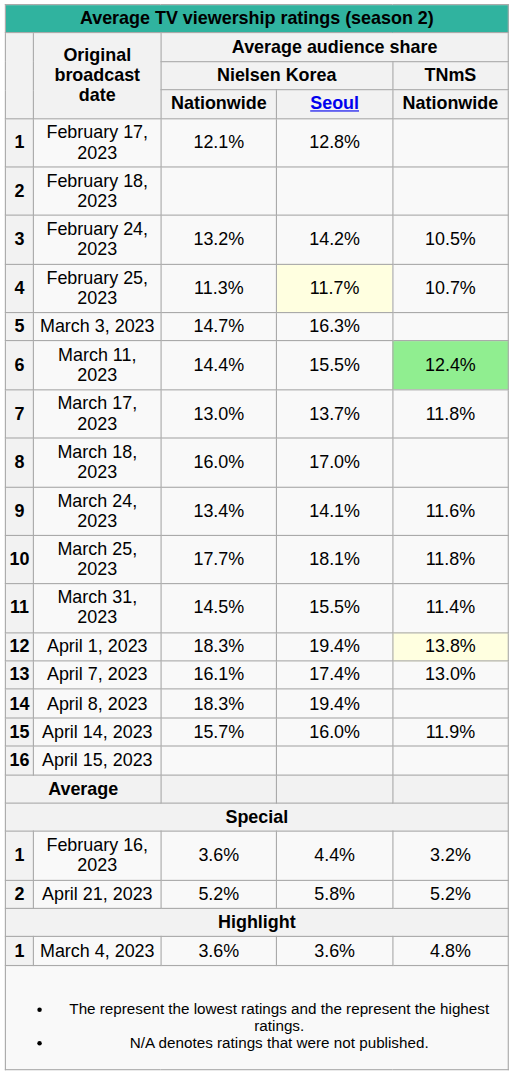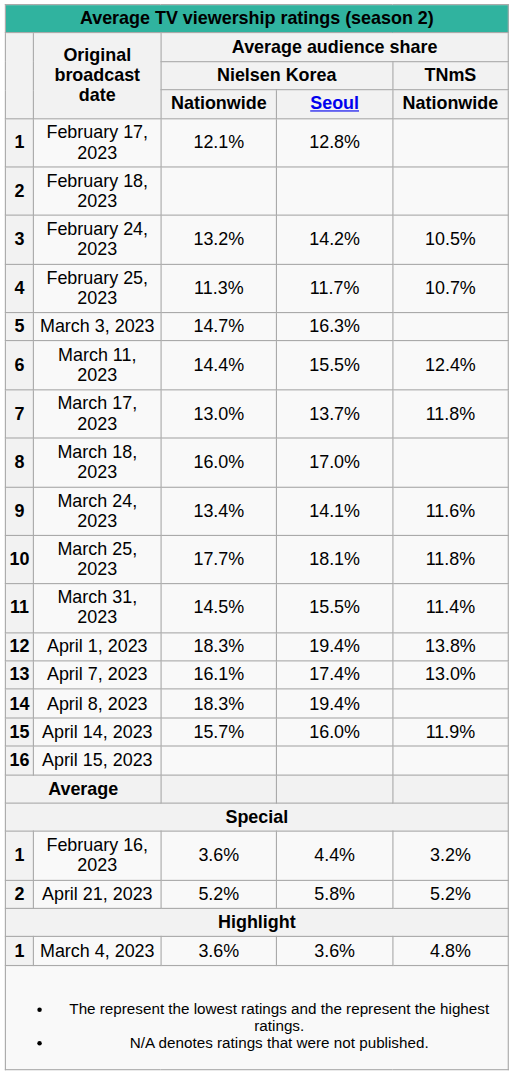(335, 288) lightyellow background -> (335, 288) no background
(450, 365) lightgreen background -> (450, 365) no background
(450, 646) lightyellow background -> (450, 646) no background
